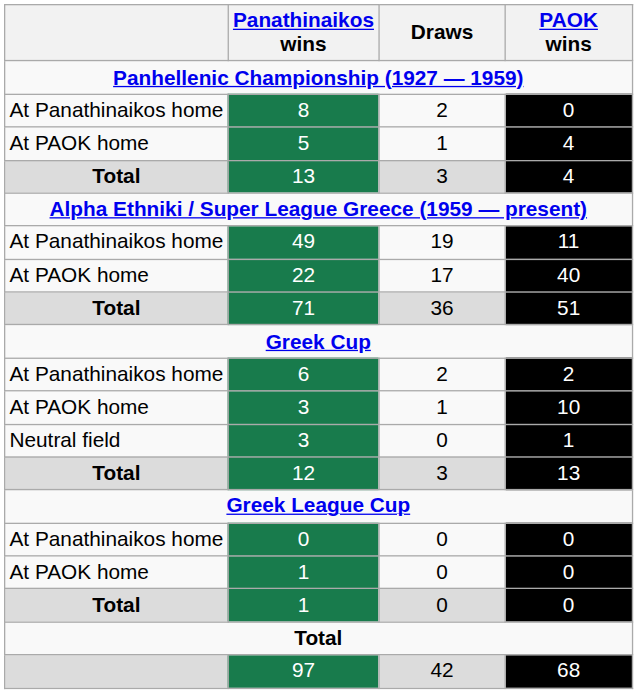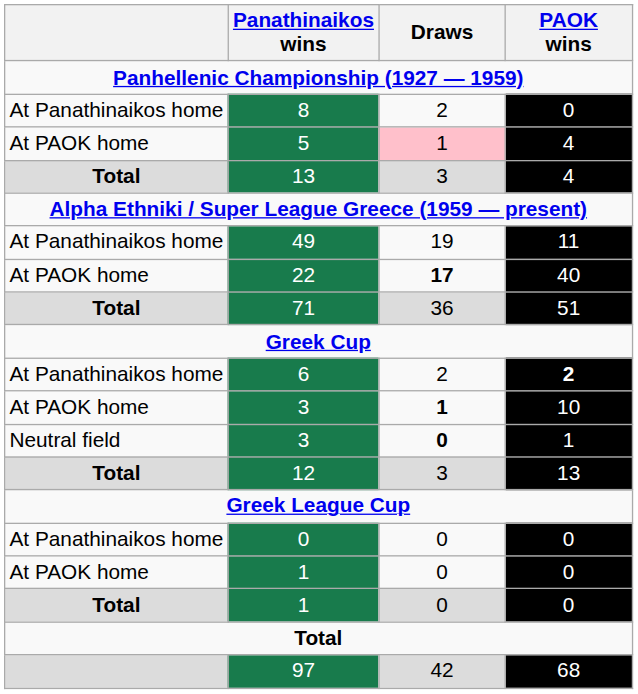(442, 143) no background -> (442, 143) pink background
(442, 275) normal -> (442, 275) bold
(569, 374) normal -> (569, 374) bold
(442, 407) normal -> (442, 407) bold
(442, 440) normal -> (442, 440) bold
